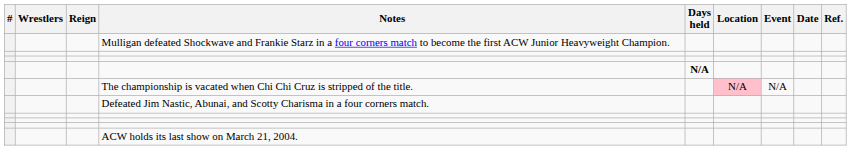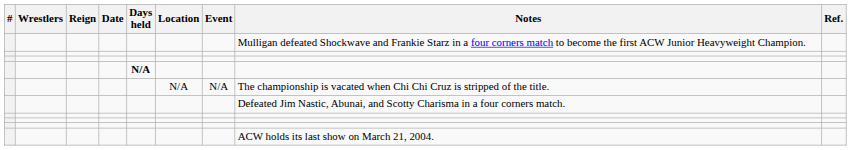columns swapped: (808, 19) <-> (392, 19)
(737, 87) pink background -> (179, 87) no background
